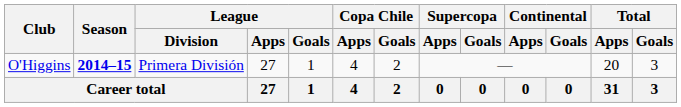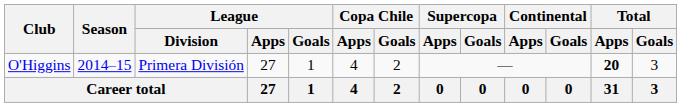(104, 65) bold -> (104, 65) normal
(611, 65) normal -> (611, 65) bold
